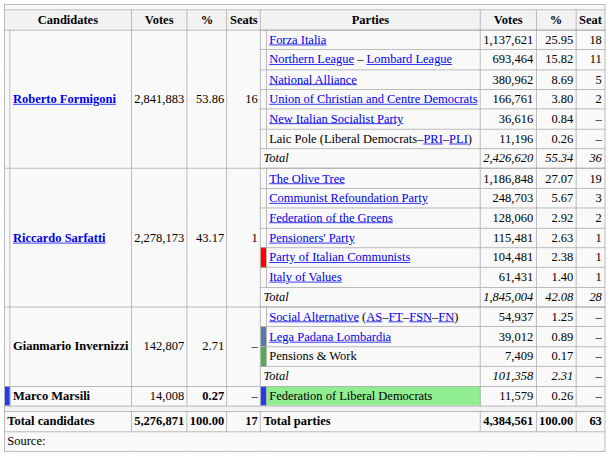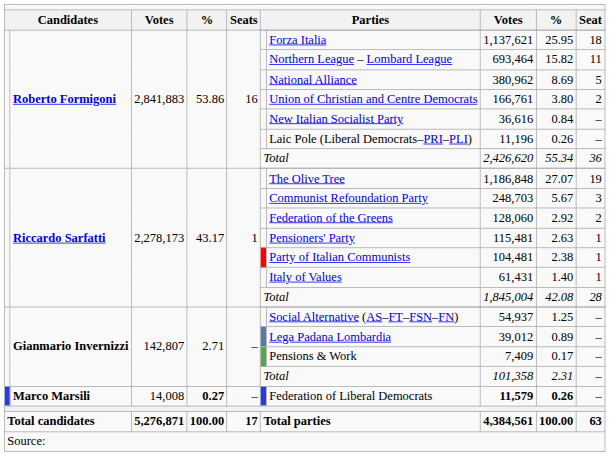(351, 396) lightgreen background -> (351, 396) no background
(516, 396) normal -> (516, 396) bold
(562, 396) normal -> (562, 396) bold
